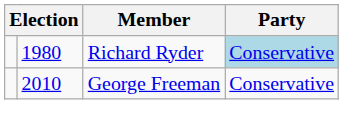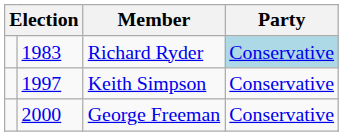(41, 51) 1980 -> (41, 51) 1983
+ row: (147, 83)
(41, 83) 2010 -> (41, 114) 2000
